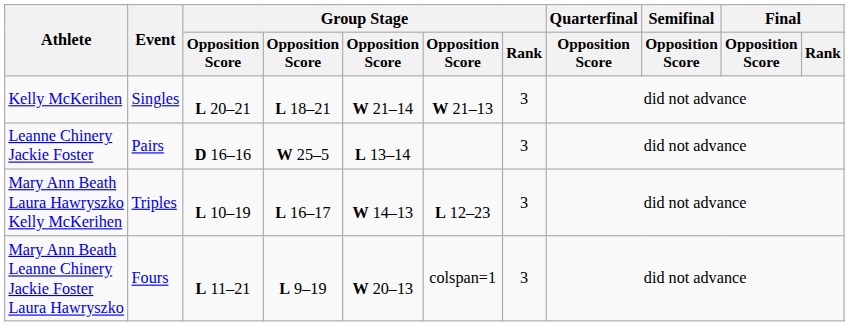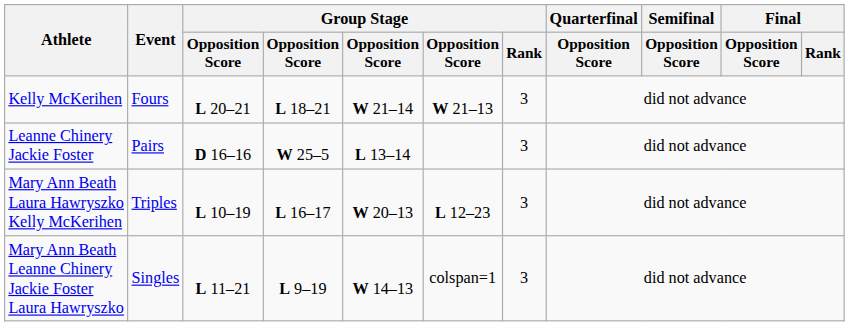(155, 99) Singles -> (150, 99) Fours
(383, 212) W 14–13 -> (383, 212) W 20–13
(150, 278) Fours -> (155, 278) Singles
(383, 288) W 20–13 -> (383, 288) W 14–13
